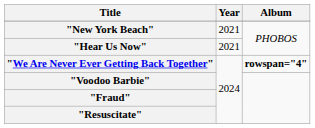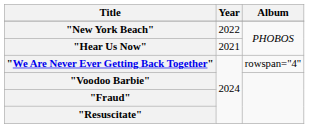(229, 30) 2021 -> (229, 30) 2022
(276, 64) bold -> (273, 64) normal
